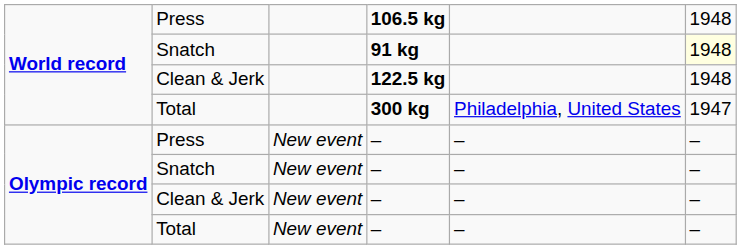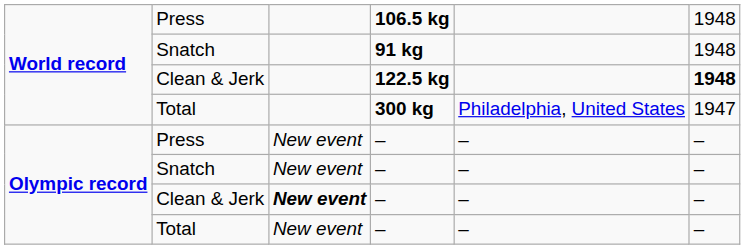(710, 49) lightyellow background -> (715, 49) no background
(710, 79) normal -> (715, 79) bold
(318, 199) normal -> (320, 199) bold
